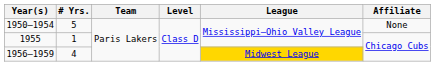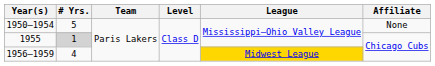(74, 40) no background -> (74, 40) lightgrey background
